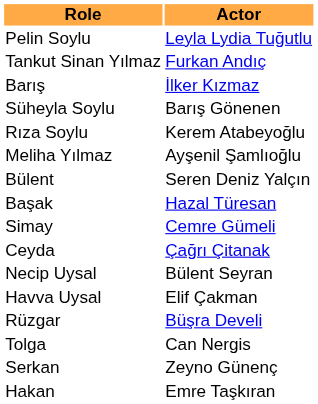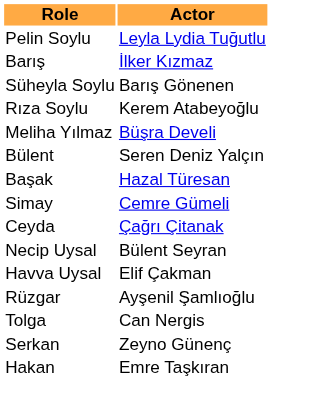- row: (83, 61)
(233, 156) Ayşenil Şamlıoğlu -> (167, 132) Büşra Develi
(214, 320) Büşra Develi -> (187, 297) Ayşenil Şamlıoğlu
